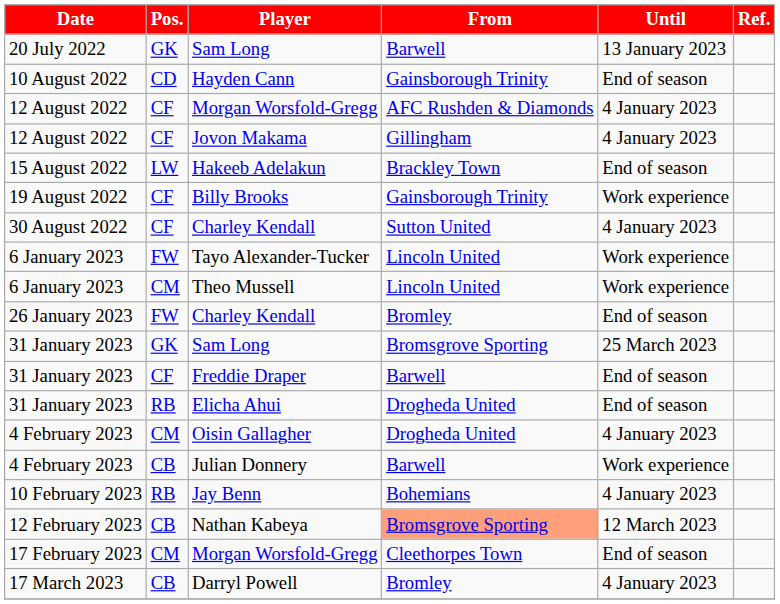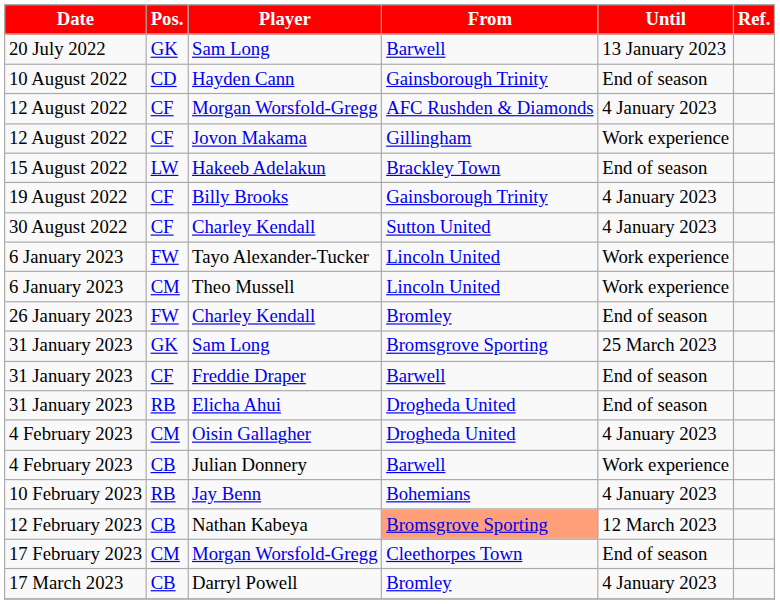(659, 138) 4 January 2023 -> (666, 138) Work experience
(666, 197) Work experience -> (659, 197) 4 January 2023
